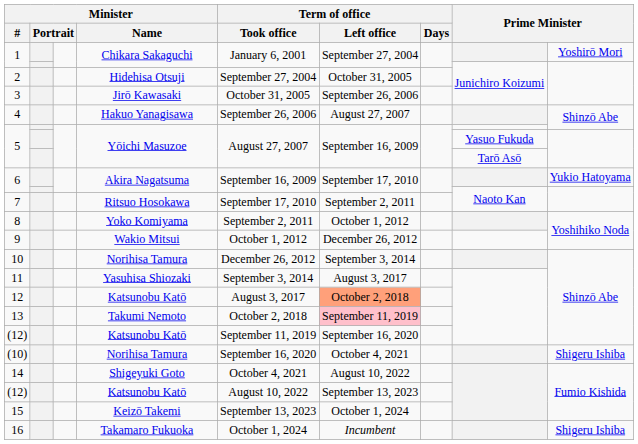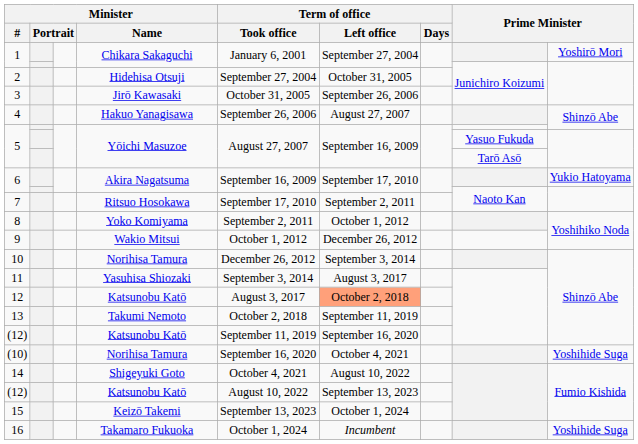(370, 316) pink background -> (370, 316) no background
(590, 354) Shigeru Ishiba -> (590, 354) Yoshihide Suga
(590, 430) Shigeru Ishiba -> (590, 430) Yoshihide Suga
